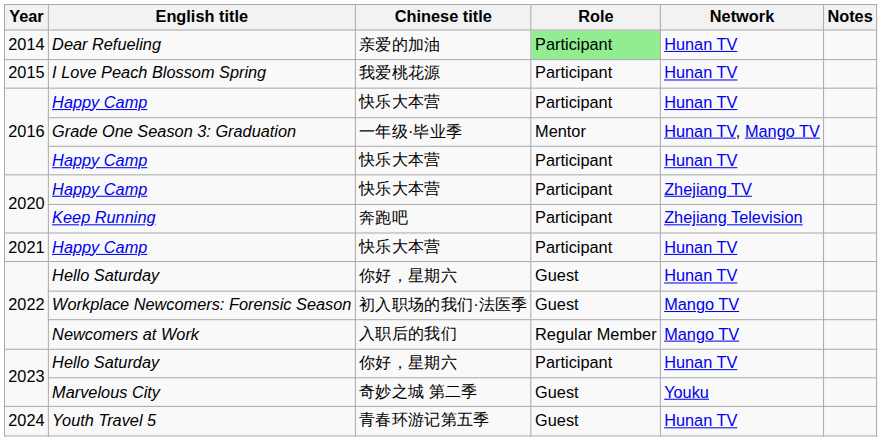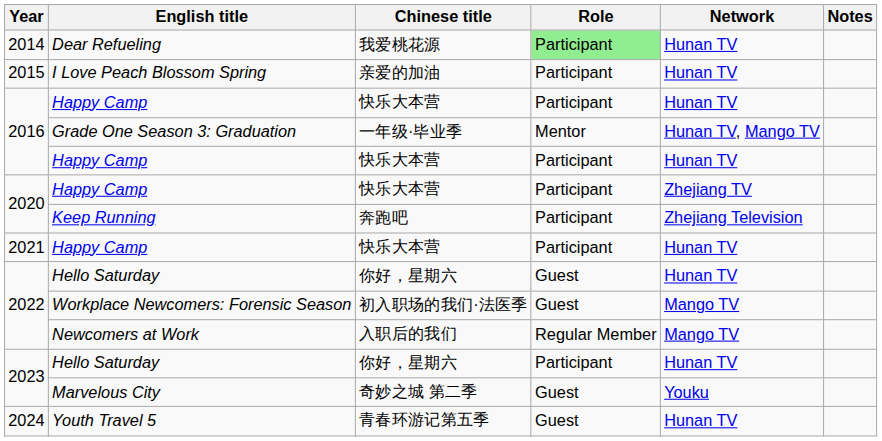(400, 44) 亲爱的加油 -> (400, 44) 我爱桃花源
(400, 73) 我爱桃花源 -> (400, 73) 亲爱的加油
